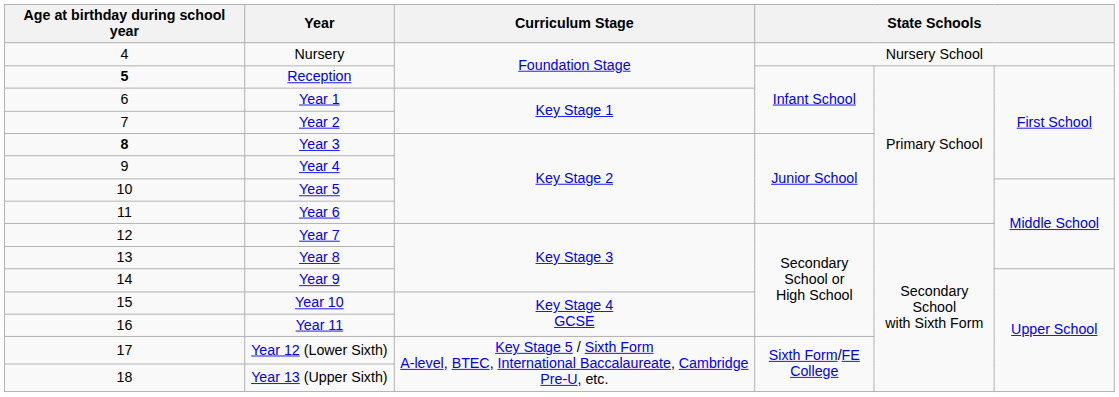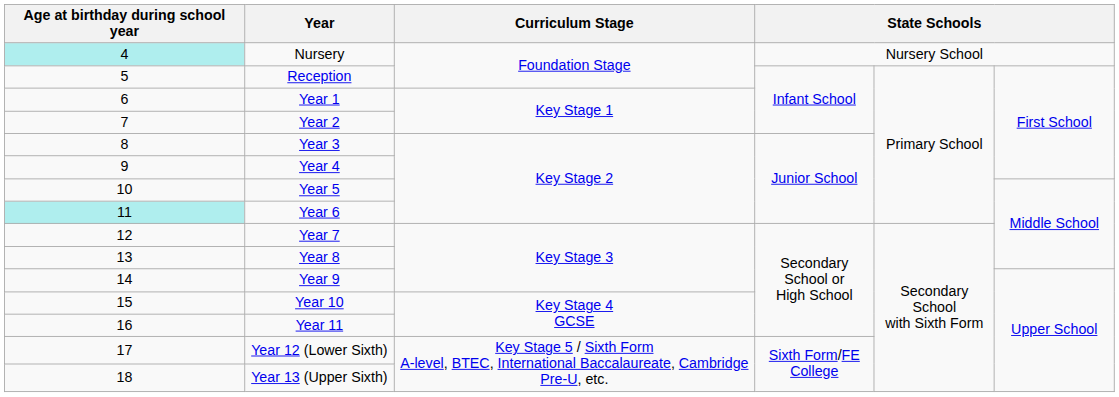(124, 54) no background -> (124, 54) paleturquoise background
(124, 76) bold -> (124, 76) normal
(124, 144) bold -> (124, 144) normal
(124, 212) no background -> (124, 212) paleturquoise background
